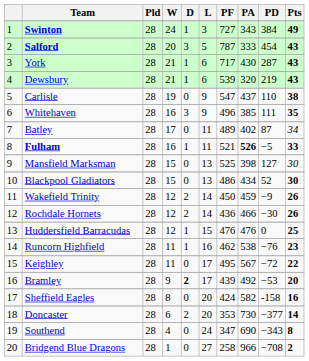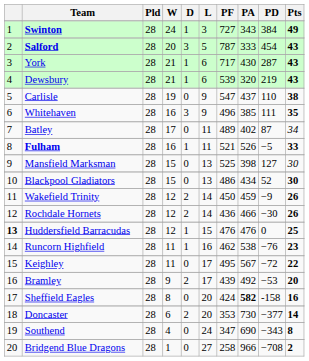(248, 146) bold -> (248, 146) normal
(12, 230) normal -> (12, 230) bold
(186, 280) bold -> (186, 280) normal
(248, 297) normal -> (248, 297) bold
